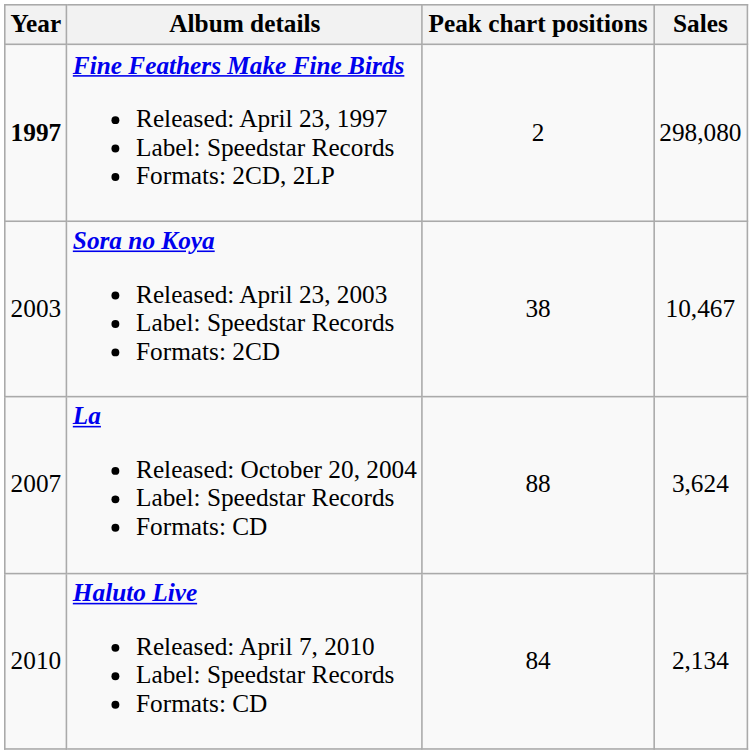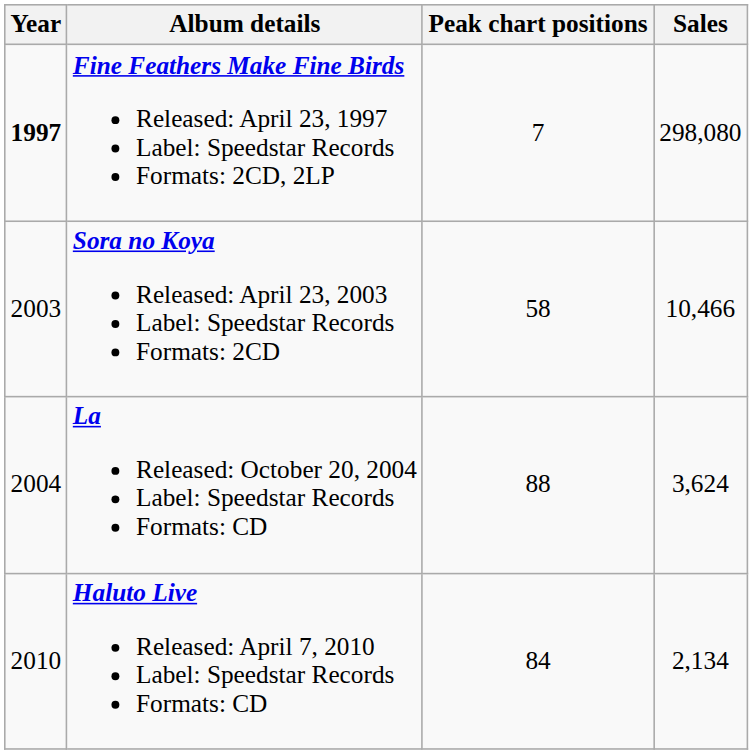(538, 132) 2 -> (538, 132) 7
(538, 308) 38 -> (538, 308) 58
(700, 308) 10,467 -> (700, 308) 10,466
(36, 484) 2007 -> (36, 484) 2004
